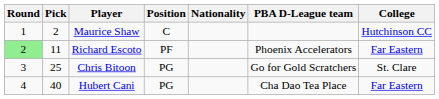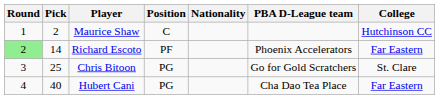(56, 49) 11 -> (56, 49) 14
